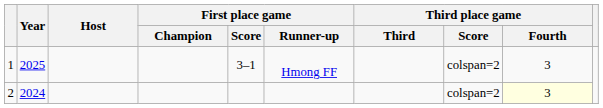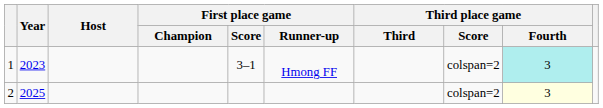(32, 64) 2025 -> (32, 64) 2023
(548, 64) no background -> (548, 64) paleturquoise background
(32, 93) 2024 -> (32, 93) 2025
